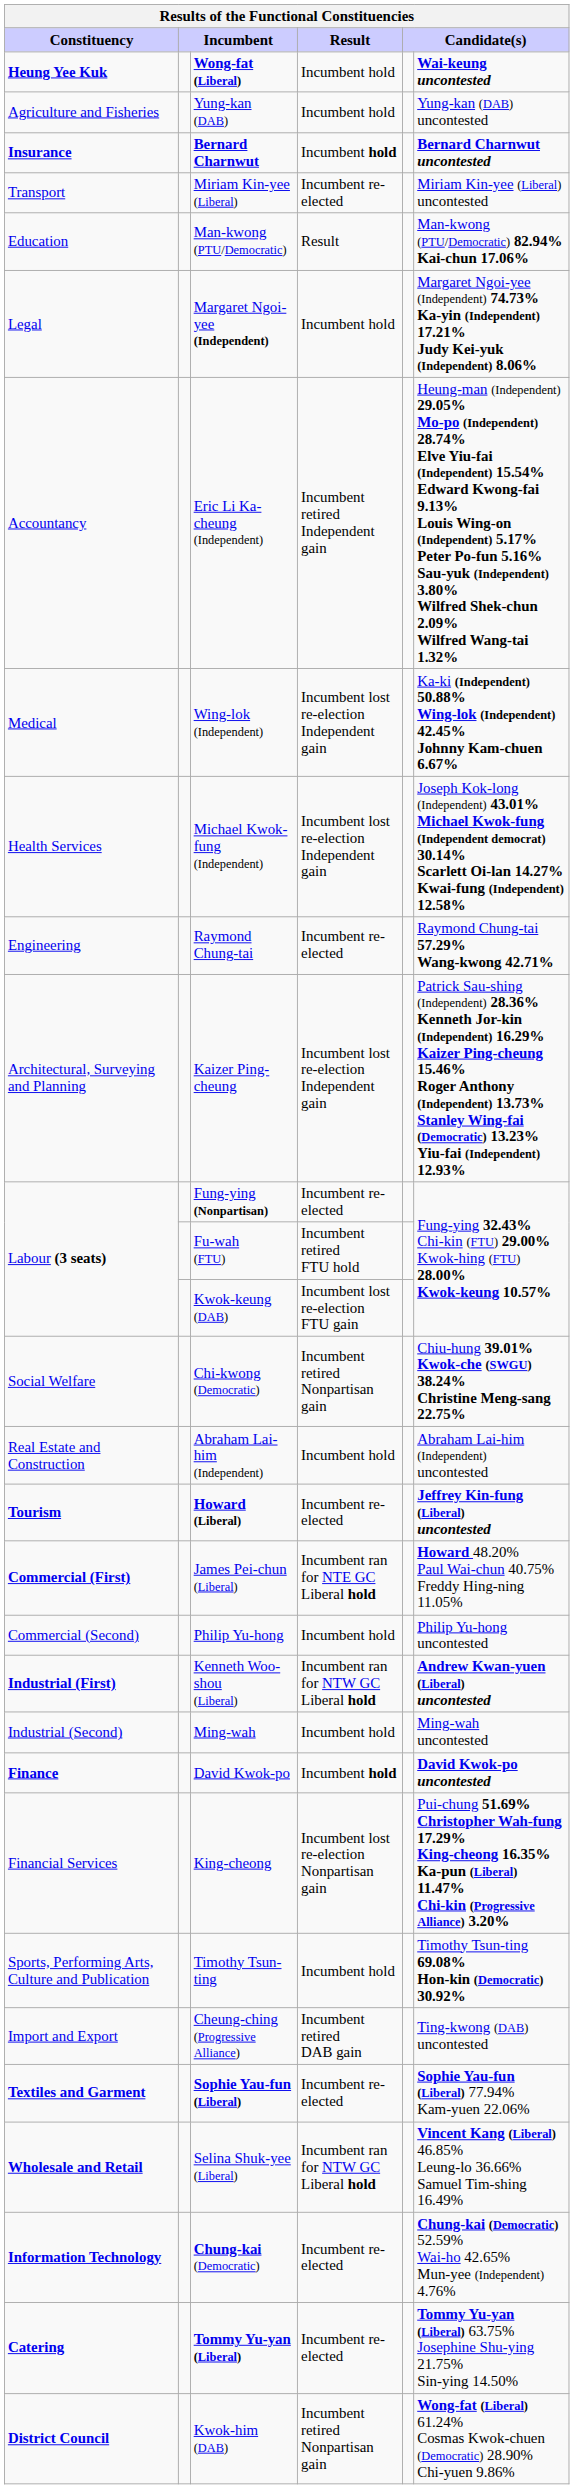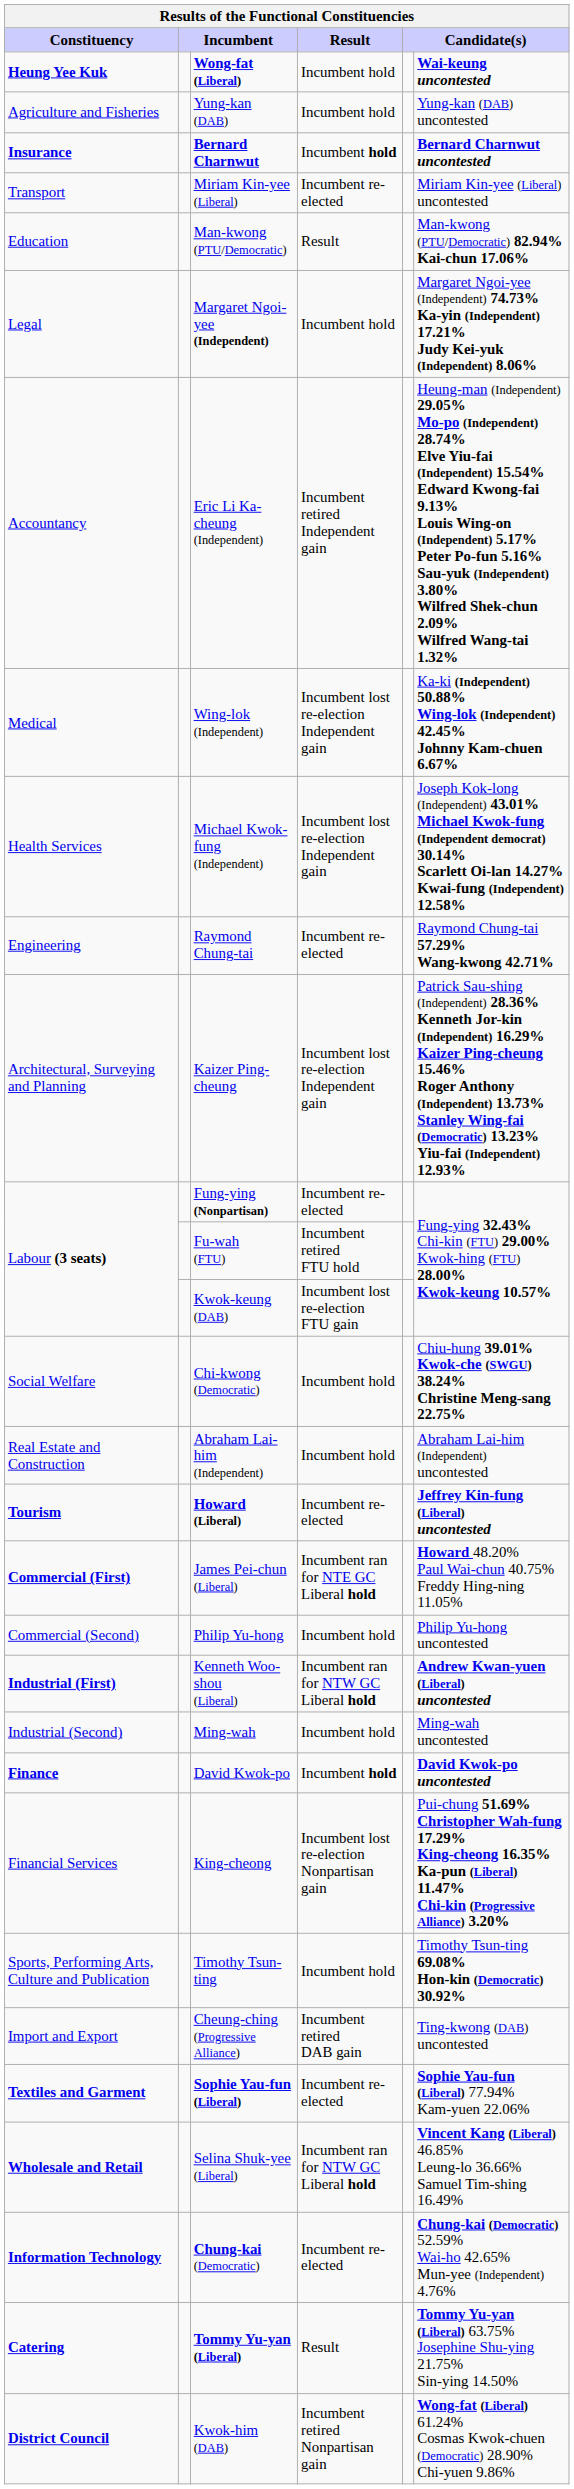(337, 1381) Incumbent retired Nonpartisan gain -> (348, 1381) Incumbent hold
(343, 2348) Incumbent re-elected -> (320, 2348) Result
